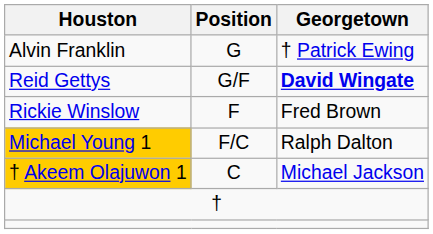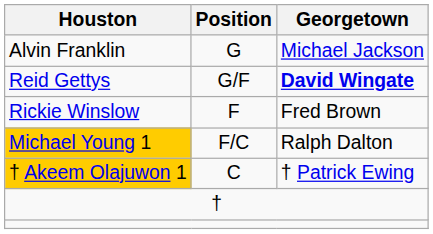(348, 50) † Patrick Ewing -> (352, 50) Michael Jackson
(352, 173) Michael Jackson -> (348, 173) † Patrick Ewing
